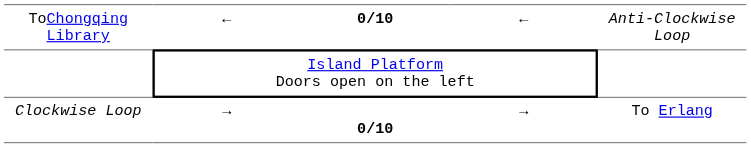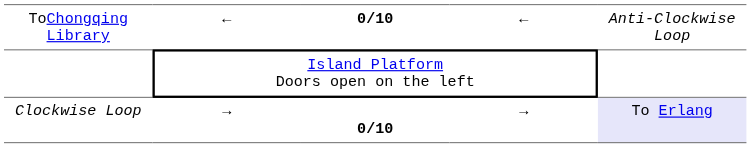(672, 111) no background -> (672, 111) lavender background
